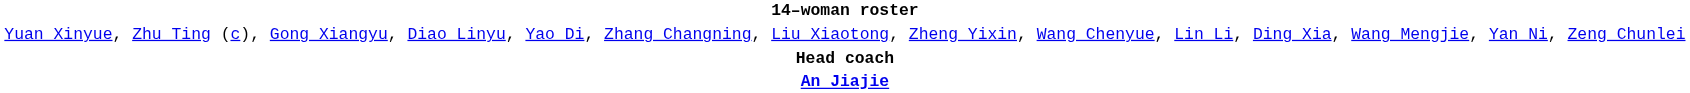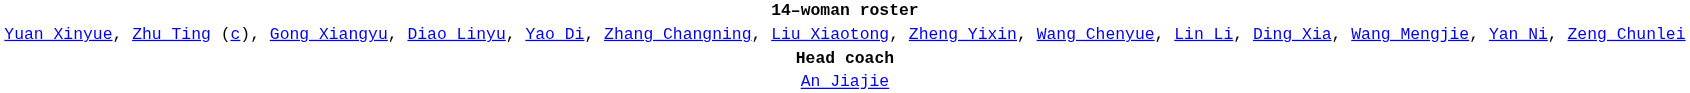(845, 82) bold -> (845, 82) normal
